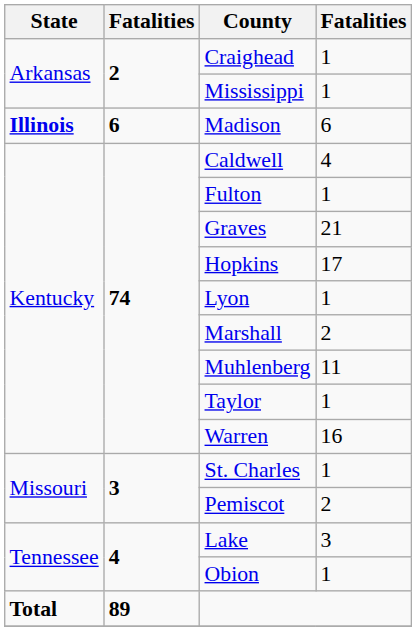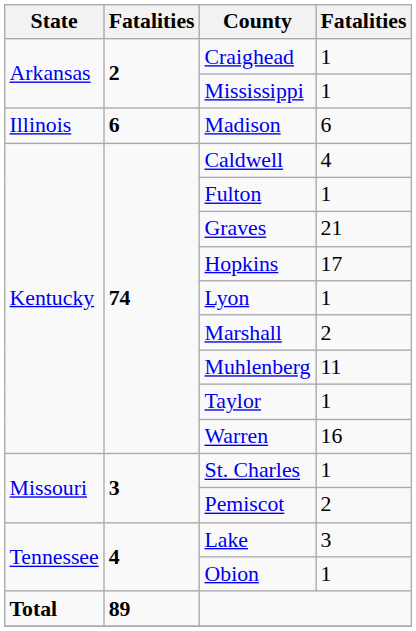(42, 125) bold -> (40, 125) normal
